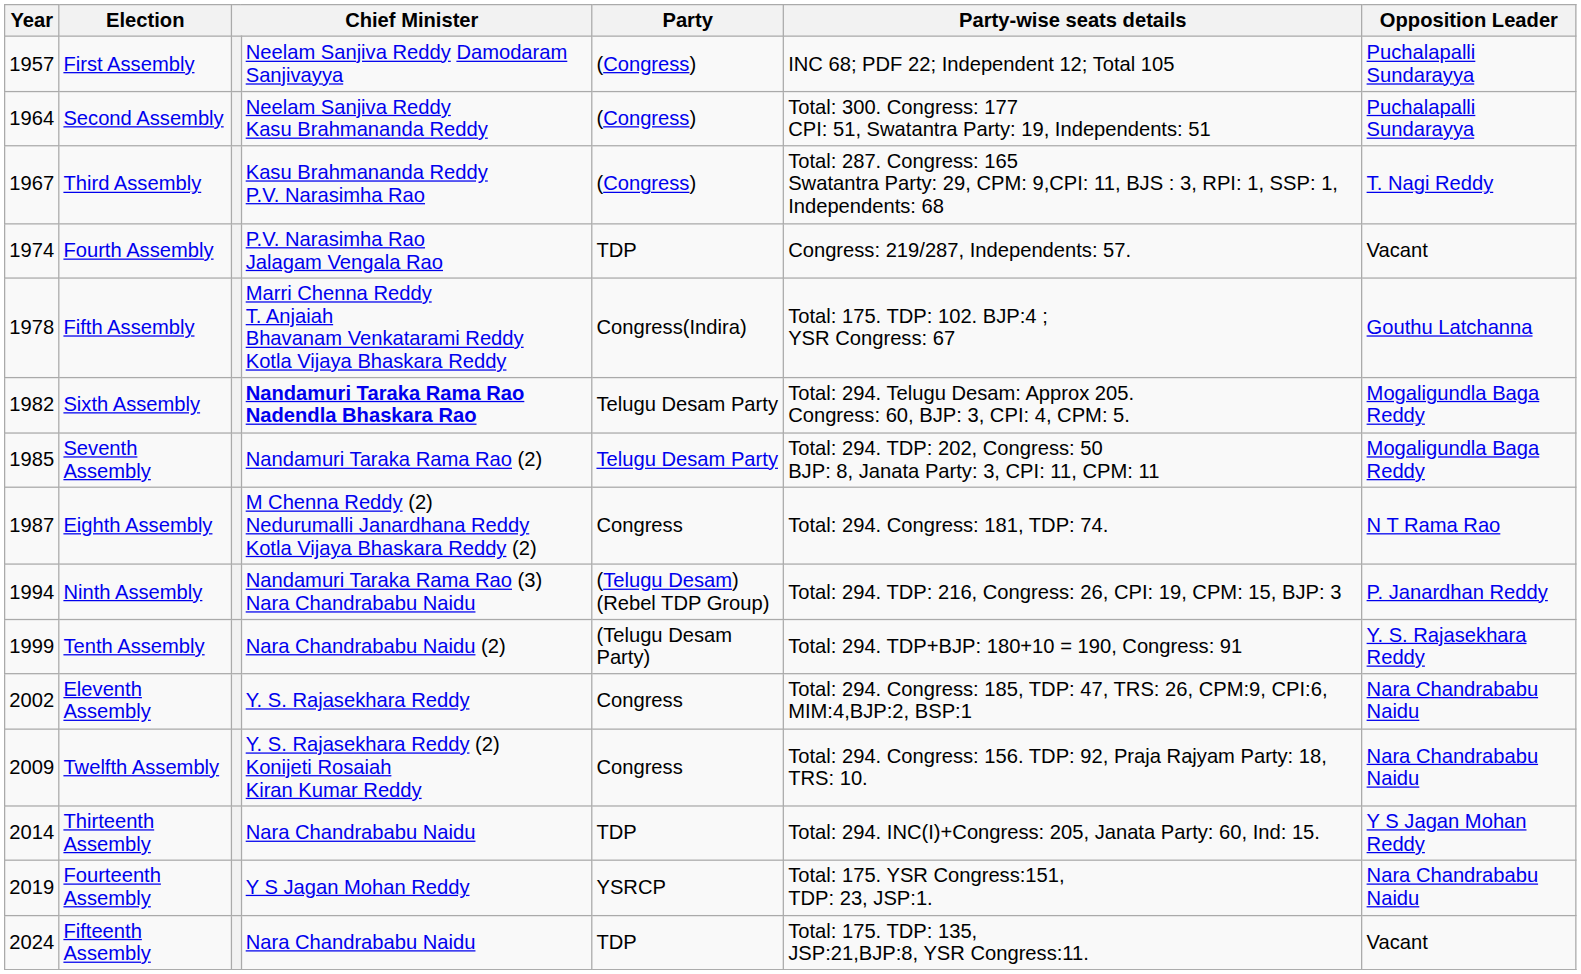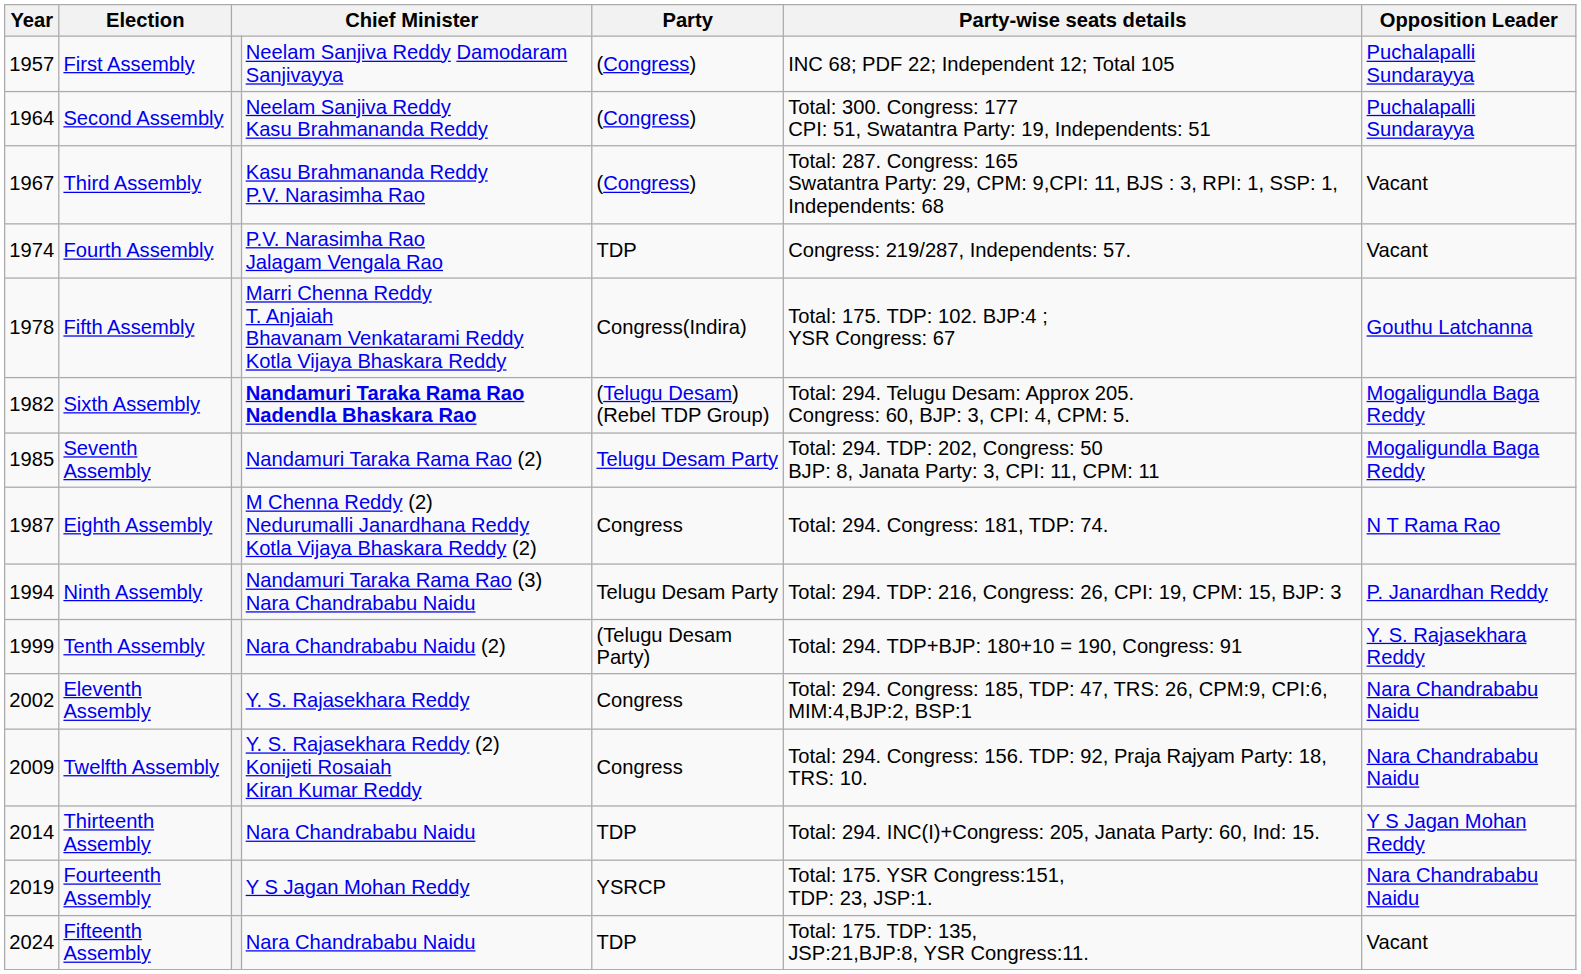(1430, 184) T. Nagi Reddy -> (1397, 184) Vacant
(687, 405) Telugu Desam Party -> (683, 405) (Telugu Desam) (Rebel TDP Group)
(683, 591) (Telugu Desam) (Rebel TDP Group) -> (687, 591) Telugu Desam Party
